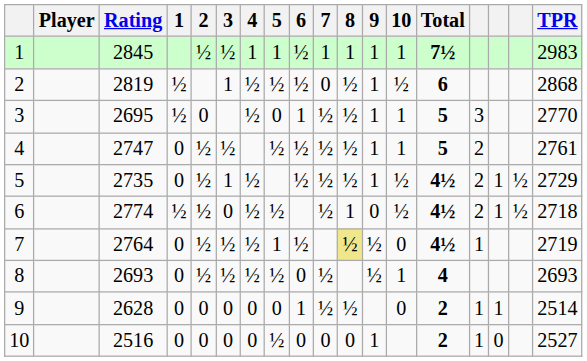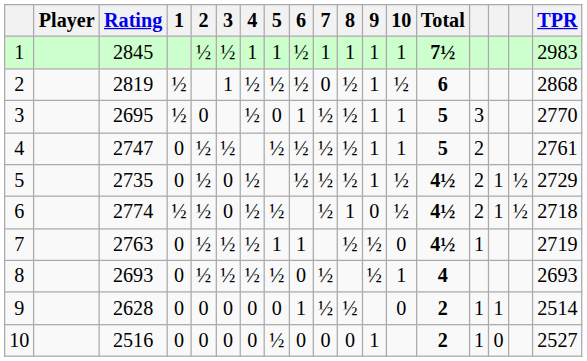(228, 180) 1 -> (228, 180) 0
(133, 244) 2764 -> (133, 244) 2763
(301, 244) ½ -> (301, 244) 1
(350, 244) khaki background -> (350, 244) no background
